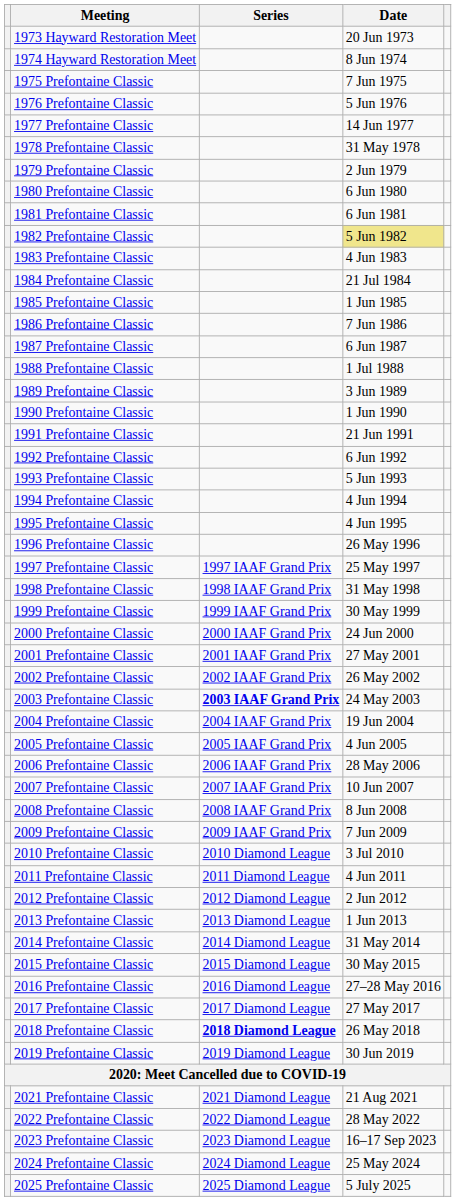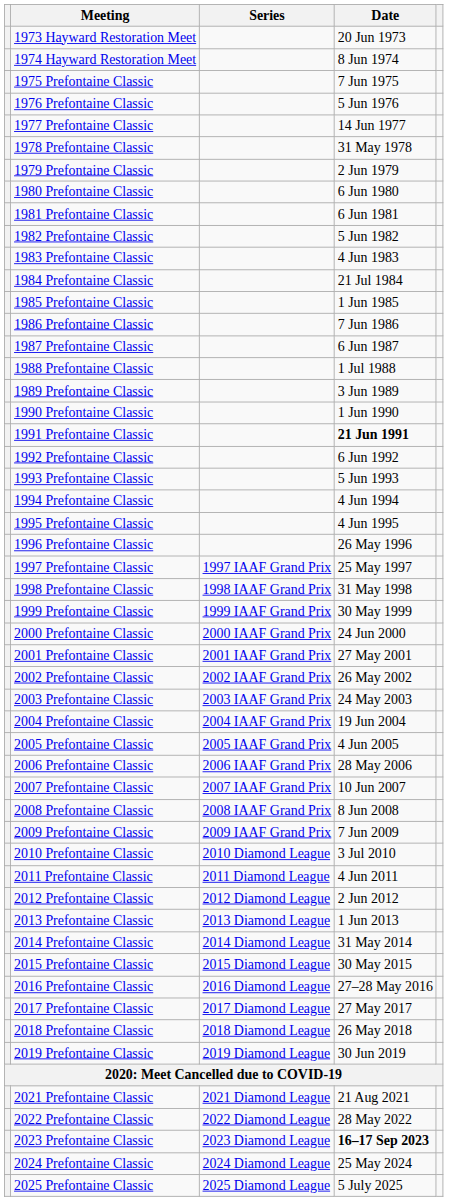(376, 236) khaki background -> (368, 236) no background
(380, 434) normal -> (373, 434) bold
(271, 699) bold -> (267, 699) normal
(269, 1031) bold -> (266, 1031) normal
(391, 1141) normal -> (383, 1141) bold
